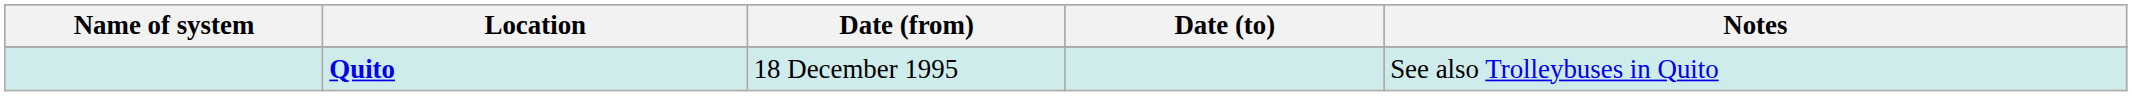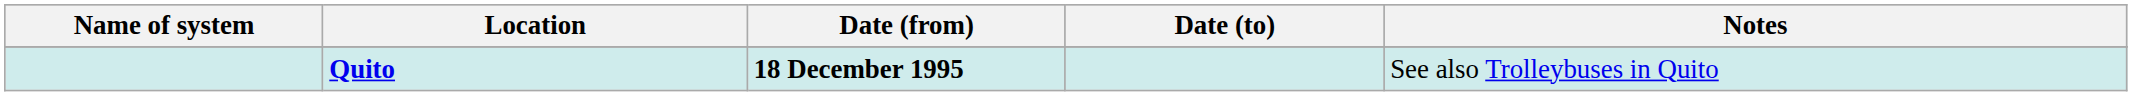(856, 68) normal -> (859, 68) bold
